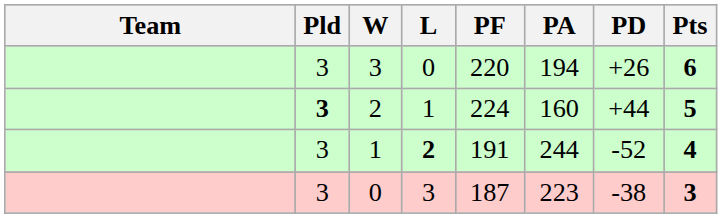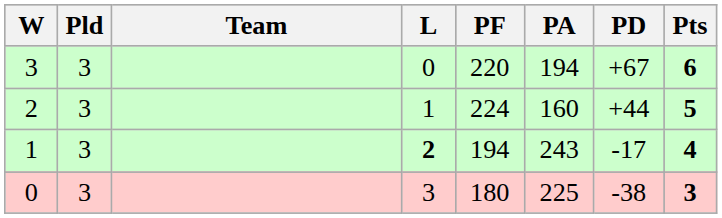columns swapped: (150, 25) <-> (375, 25)
(629, 66) +26 -> (629, 66) +67
(322, 108) bold -> (84, 108) normal
(490, 150) 191 -> (490, 150) 194
(559, 150) 244 -> (559, 150) 243
(629, 150) -52 -> (629, 150) -17
(490, 191) 187 -> (490, 191) 180
(559, 191) 223 -> (559, 191) 225
